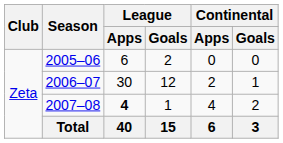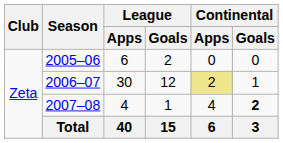(212, 82) no background -> (212, 82) khaki background
(124, 104) bold -> (124, 104) normal
(255, 104) normal -> (255, 104) bold
